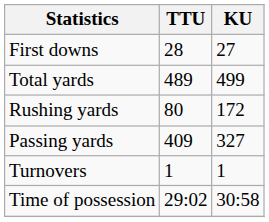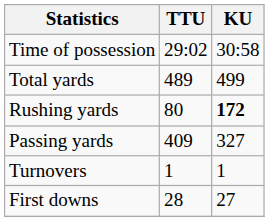rows swapped: (54, 49) <-> (82, 200)
(231, 110) normal -> (231, 110) bold
